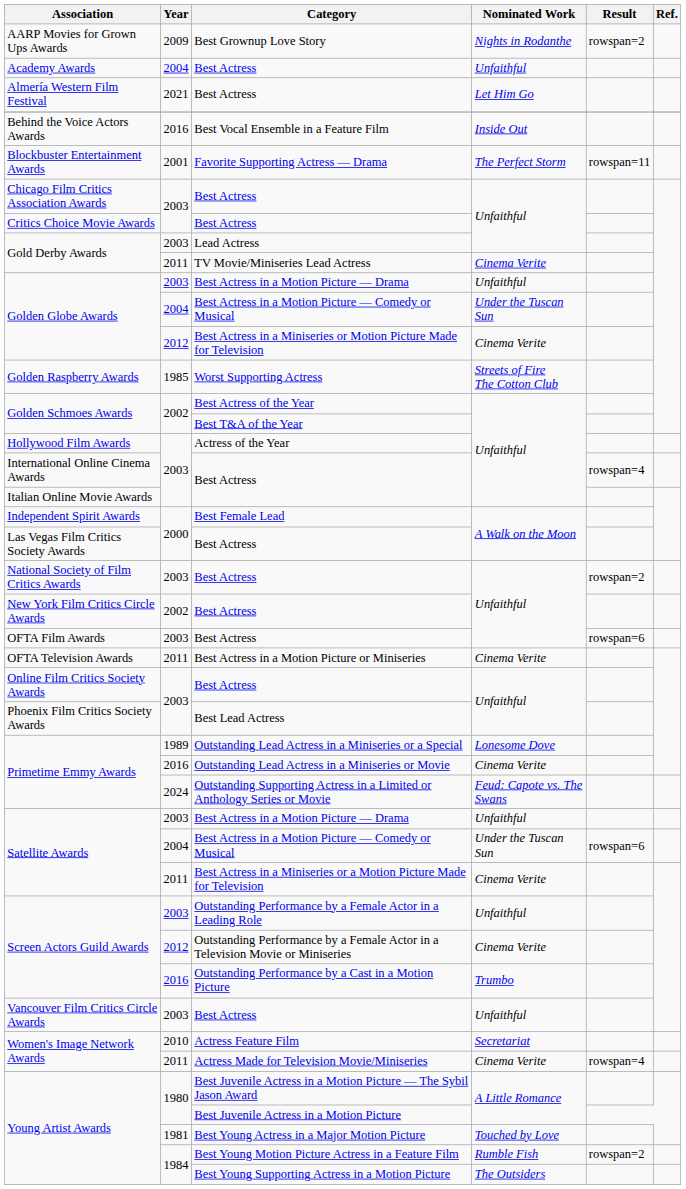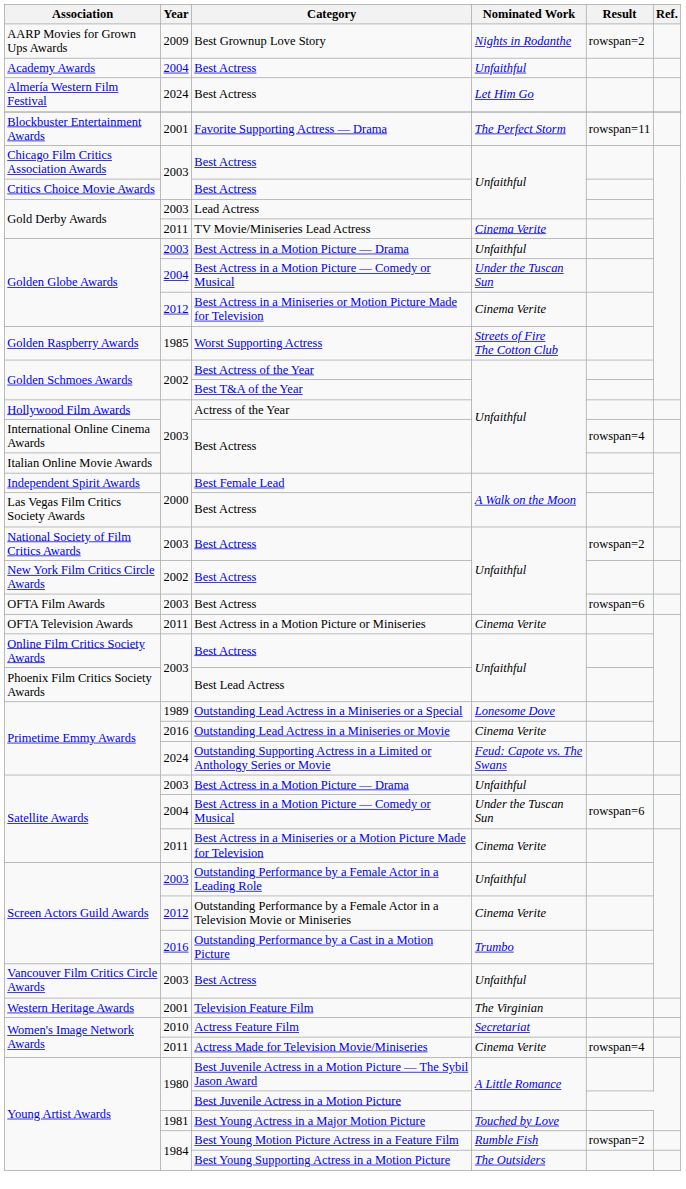(176, 94) 2021 -> (176, 94) 2024
- row: (68, 128)
+ row: (71, 1007)
